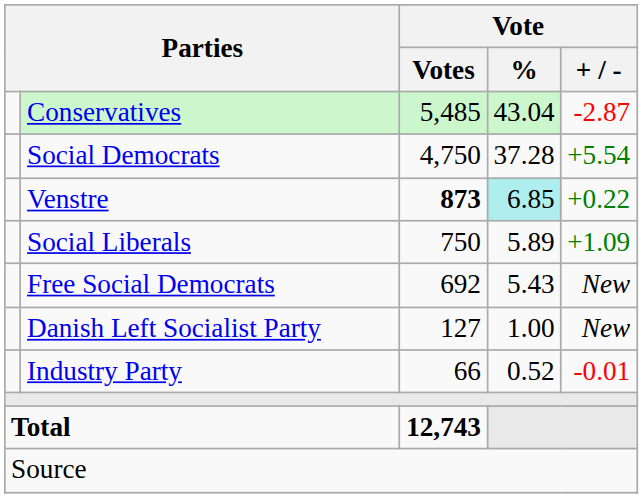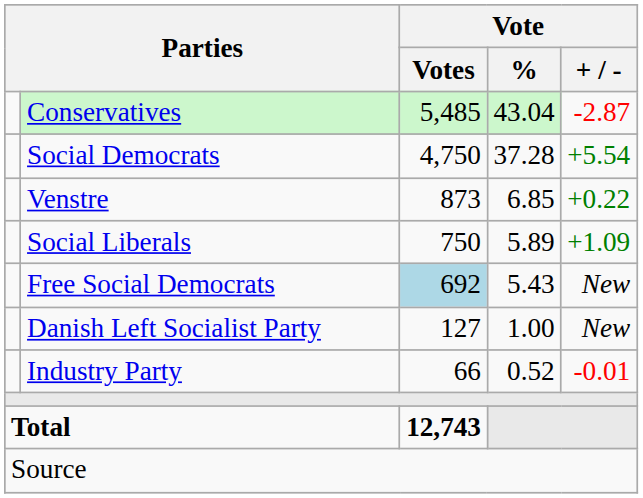(461, 198) bold -> (461, 198) normal
(531, 198) paleturquoise background -> (531, 198) no background
(461, 284) no background -> (461, 284) lightblue background
